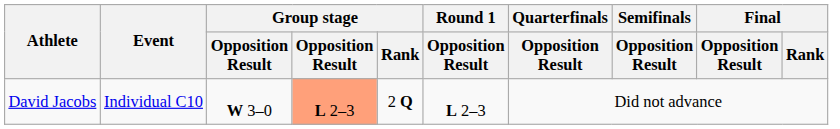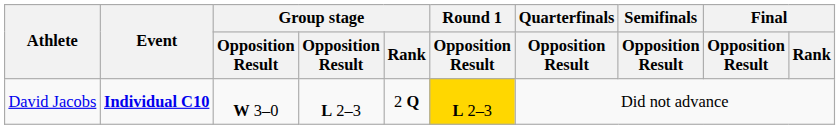(154, 101) normal -> (157, 101) bold
(335, 111) lightsalmon background -> (341, 111) no background
(466, 111) no background -> (472, 111) gold background
